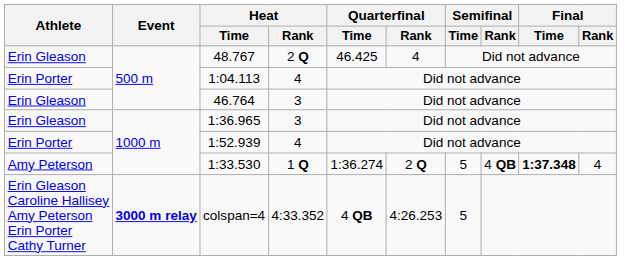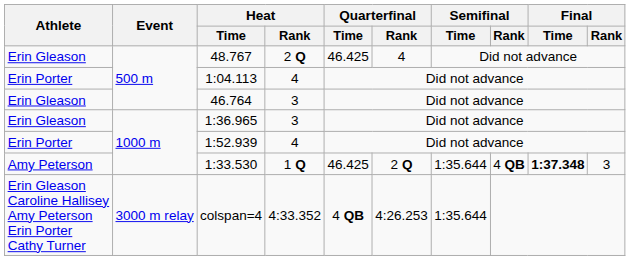(357, 164) 1:36.274 -> (348, 164) 46.425
(463, 164) 5 -> (461, 164) 1:35.644
(598, 164) 4 -> (606, 164) 3
(156, 216) bold -> (155, 216) normal
(463, 216) 5 -> (461, 216) 1:35.644
